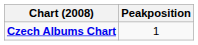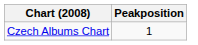(61, 31) bold -> (58, 31) normal
